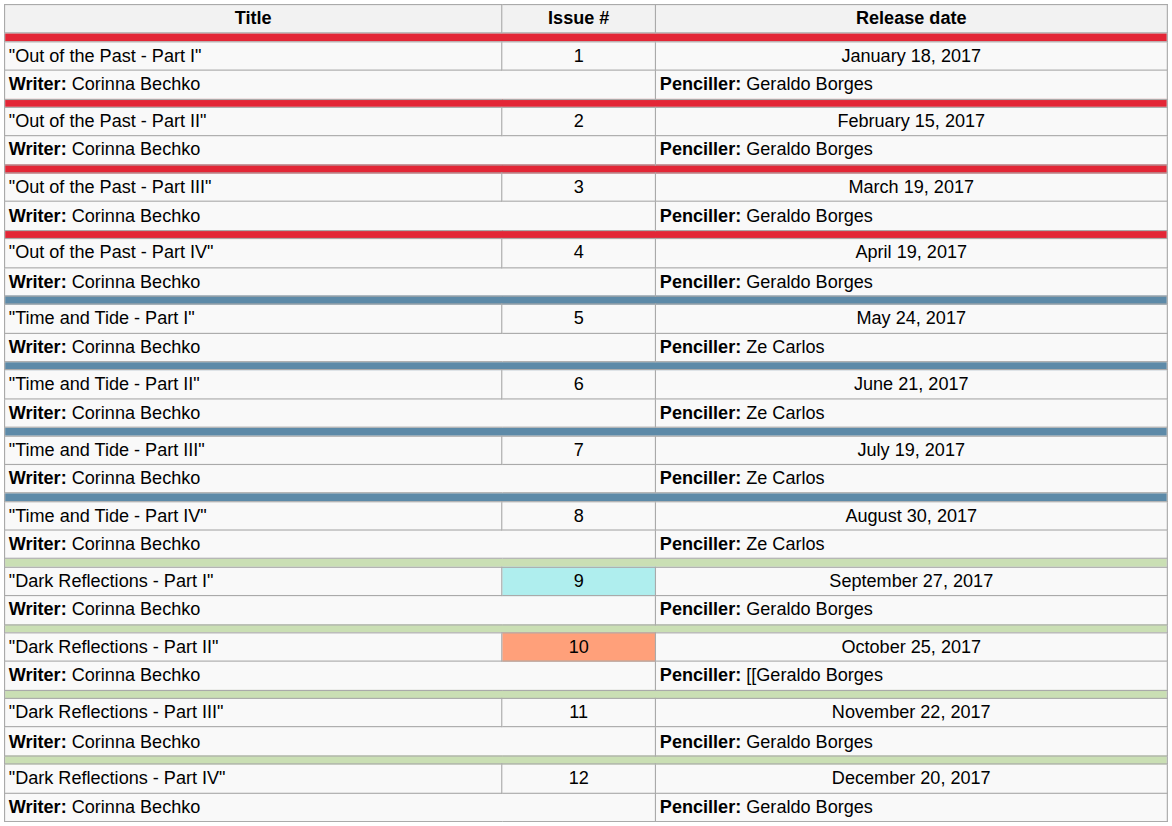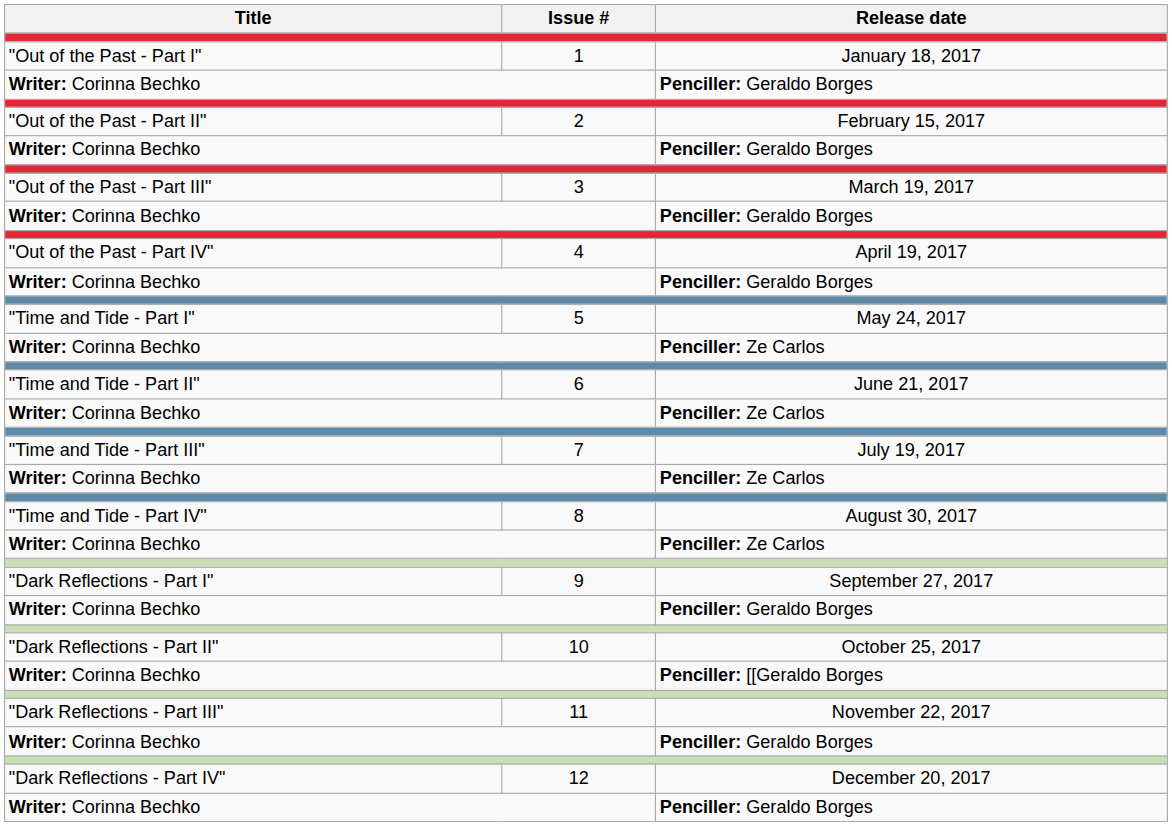(579, 581) paleturquoise background -> (579, 581) no background
(579, 646) lightsalmon background -> (579, 646) no background
